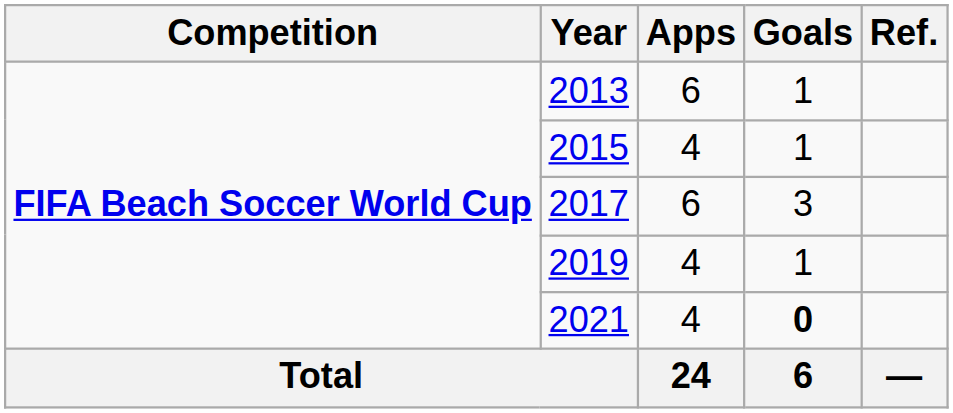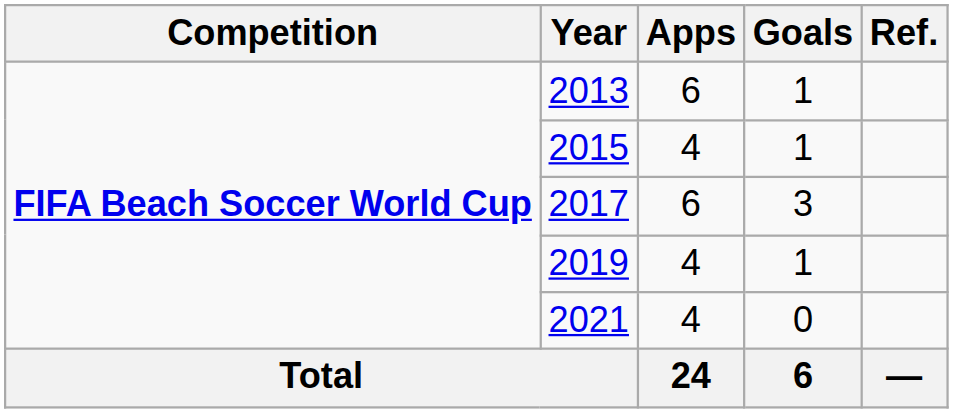(803, 319) bold -> (803, 319) normal
